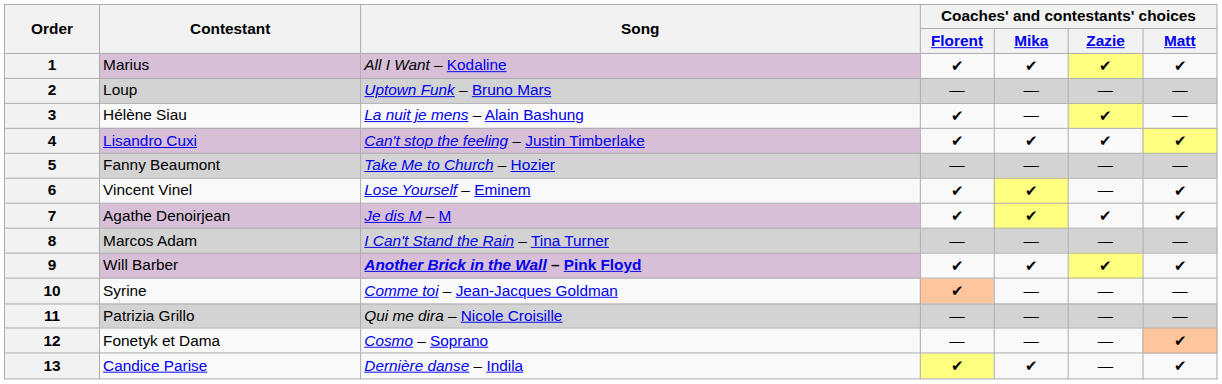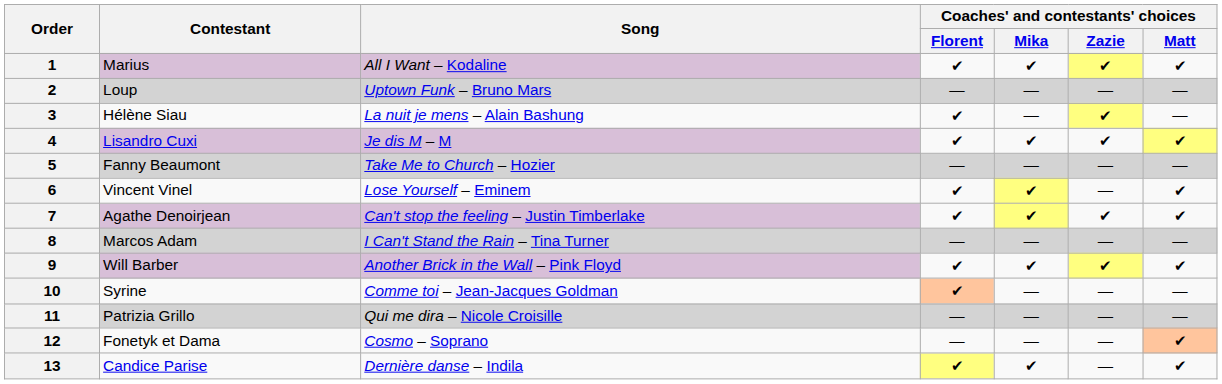(505, 140) Can't stop the feeling – Justin Timberlake -> (408, 140) Je dis M – M
(408, 215) Je dis M – M -> (505, 215) Can't stop the feeling – Justin Timberlake
(503, 265) bold -> (493, 265) normal
